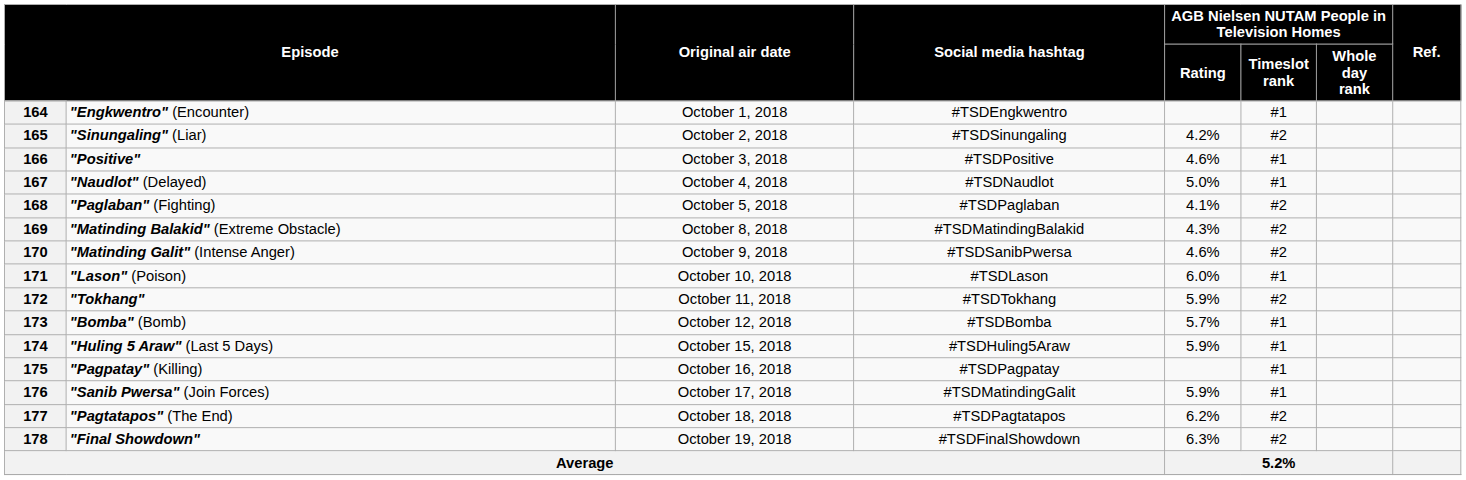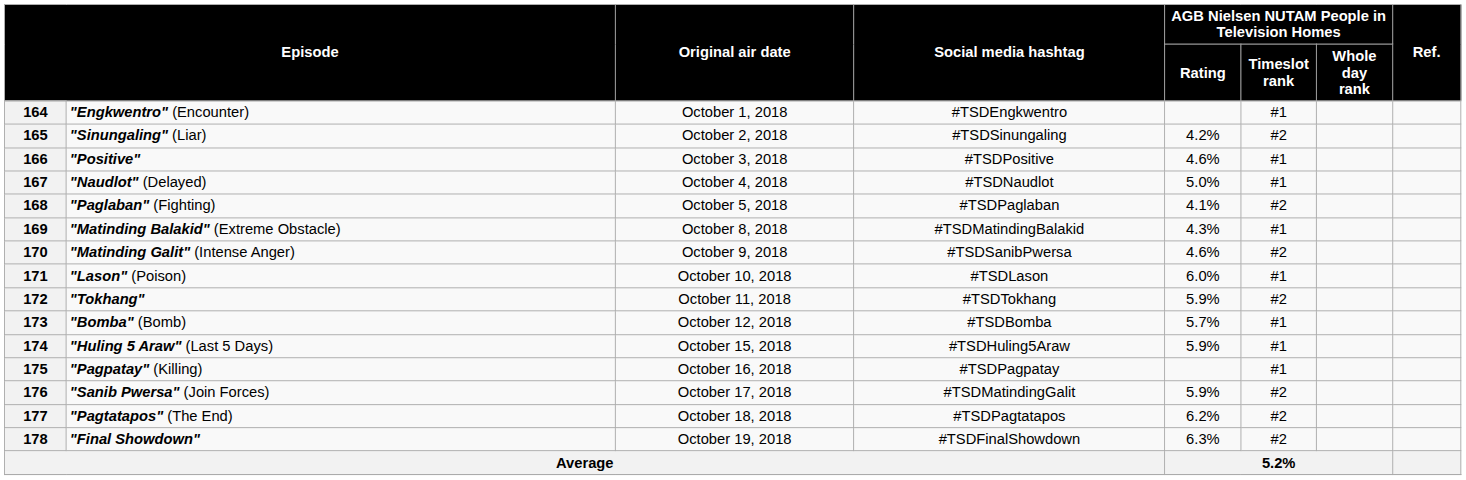(1279, 229) #2 -> (1279, 229) #1
(1279, 392) #1 -> (1279, 392) #2
